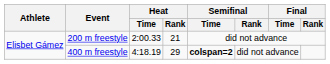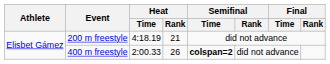(146, 39) 2:00.33 -> (146, 39) 4:18.19
(146, 52) 4:18.19 -> (146, 52) 2:00.33
(175, 52) 29 -> (175, 52) 26
